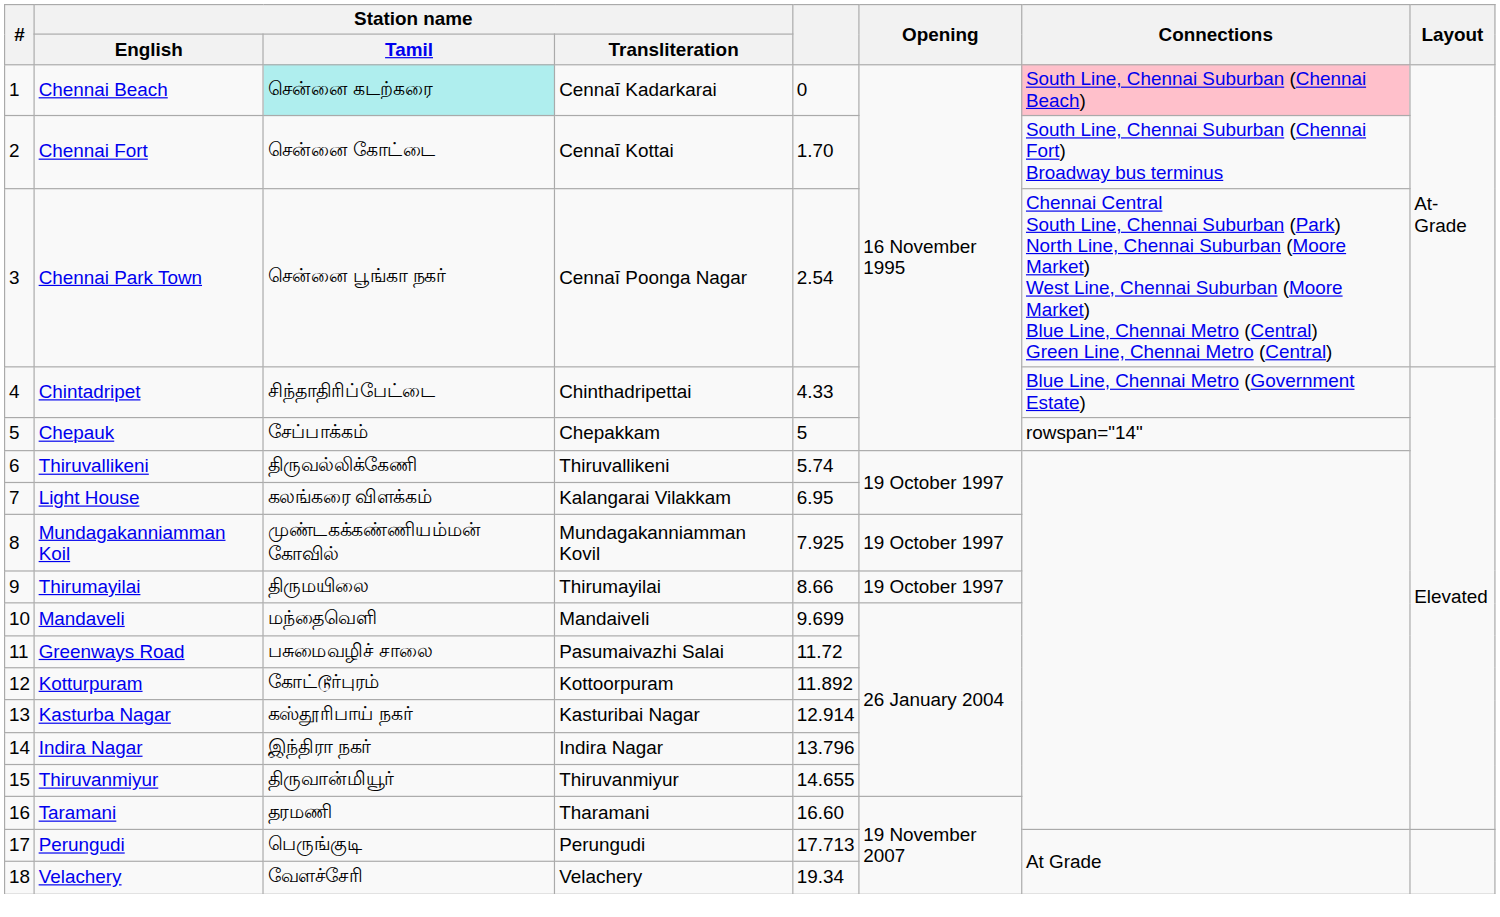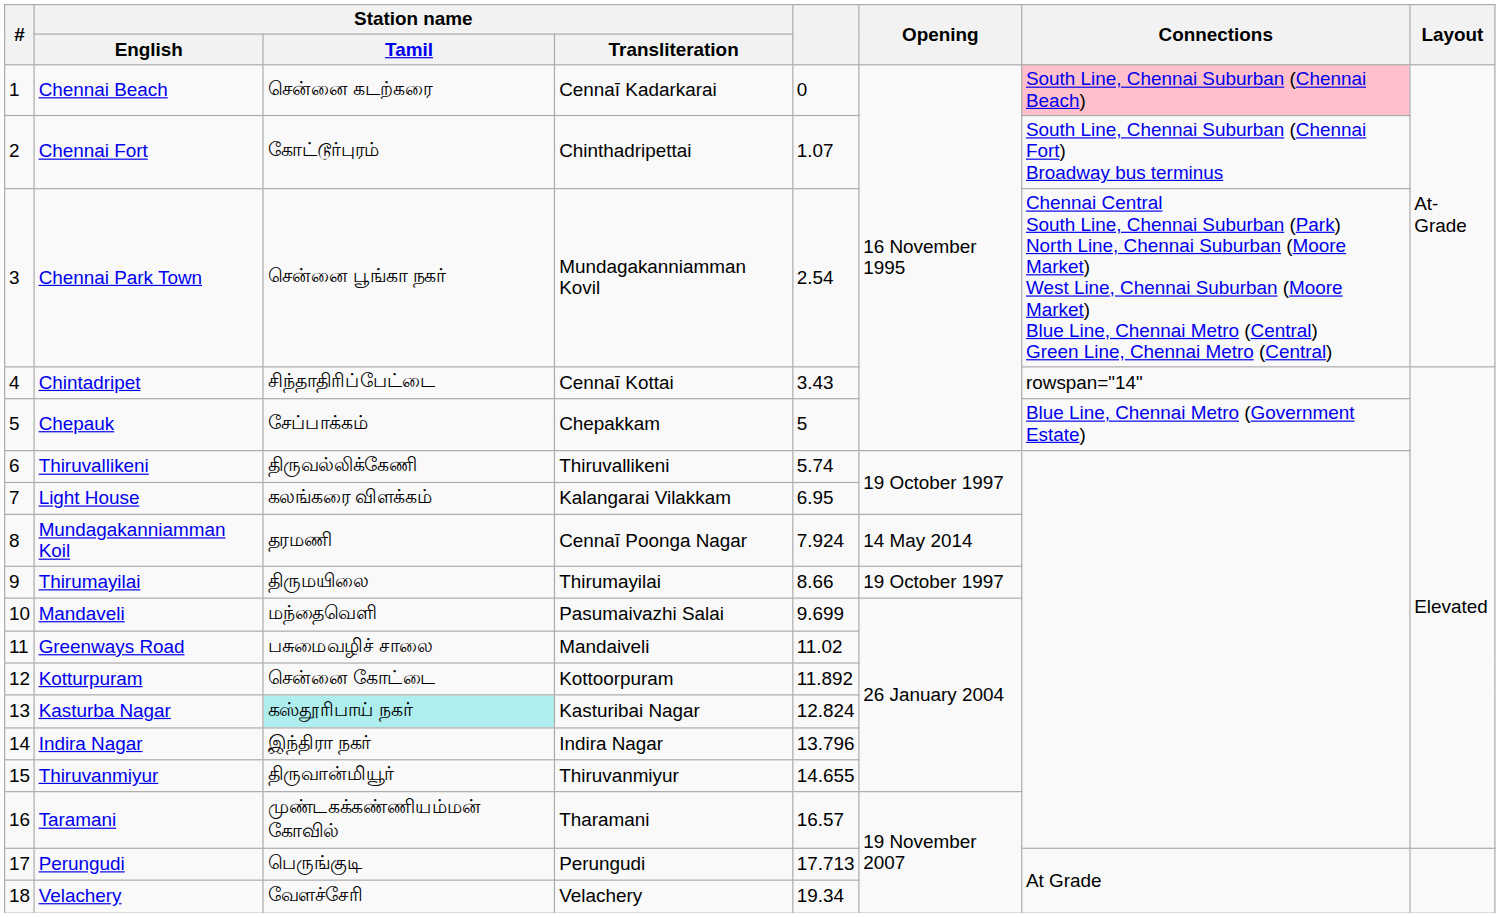(350, 88) paleturquoise background -> (350, 88) no background
(352, 150) சென்னை கோட்டை -> (324, 150) கோட்டூர்புரம்
(616, 151) Cennaī Kottai -> (625, 151) Chinthadripettai
(815, 151) 1.70 -> (815, 151) 1.07
(653, 277) Cennaī Poonga Nagar -> (653, 277) Mundagakanniamman Kovil
(625, 392) Chinthadripettai -> (616, 382) Cennaī Kottai
(815, 392) 4.33 -> (815, 382) 3.43
(1190, 392) Blue Line, Chennai Metro (Government Estate) -> (1084, 382) rowspan="14"
(1084, 433) rowspan="14" -> (1190, 424) Blue Line, Chennai Metro (Government Estate)
(374, 541) முண்டகக்கண்ணியம்மன் கோவில் -> (300, 539) தரமணி
(653, 542) Mundagakanniamman Kovil -> (653, 540) Cennaī Poonga Nagar
(820, 542) 7.925 -> (820, 540) 7.924
(934, 542) 19 October 1997 -> (918, 540) 14 May 2014
(604, 619) Mandaiveli -> (642, 614) Pasumaivazhi Salai
(642, 651) Pasumaivazhi Salai -> (604, 646) Mandaiveli
(820, 651) 11.72 -> (820, 646) 11.02
(324, 682) கோட்டூர்புரம் -> (352, 677) சென்னை கோட்டை
(340, 714) no background -> (340, 710) paleturquoise background
(826, 715) 12.914 -> (826, 711) 12.824
(300, 811) தரமணி -> (374, 818) முண்டகக்கண்ணியம்மன் கோவில்
(820, 812) 16.60 -> (820, 819) 16.57
